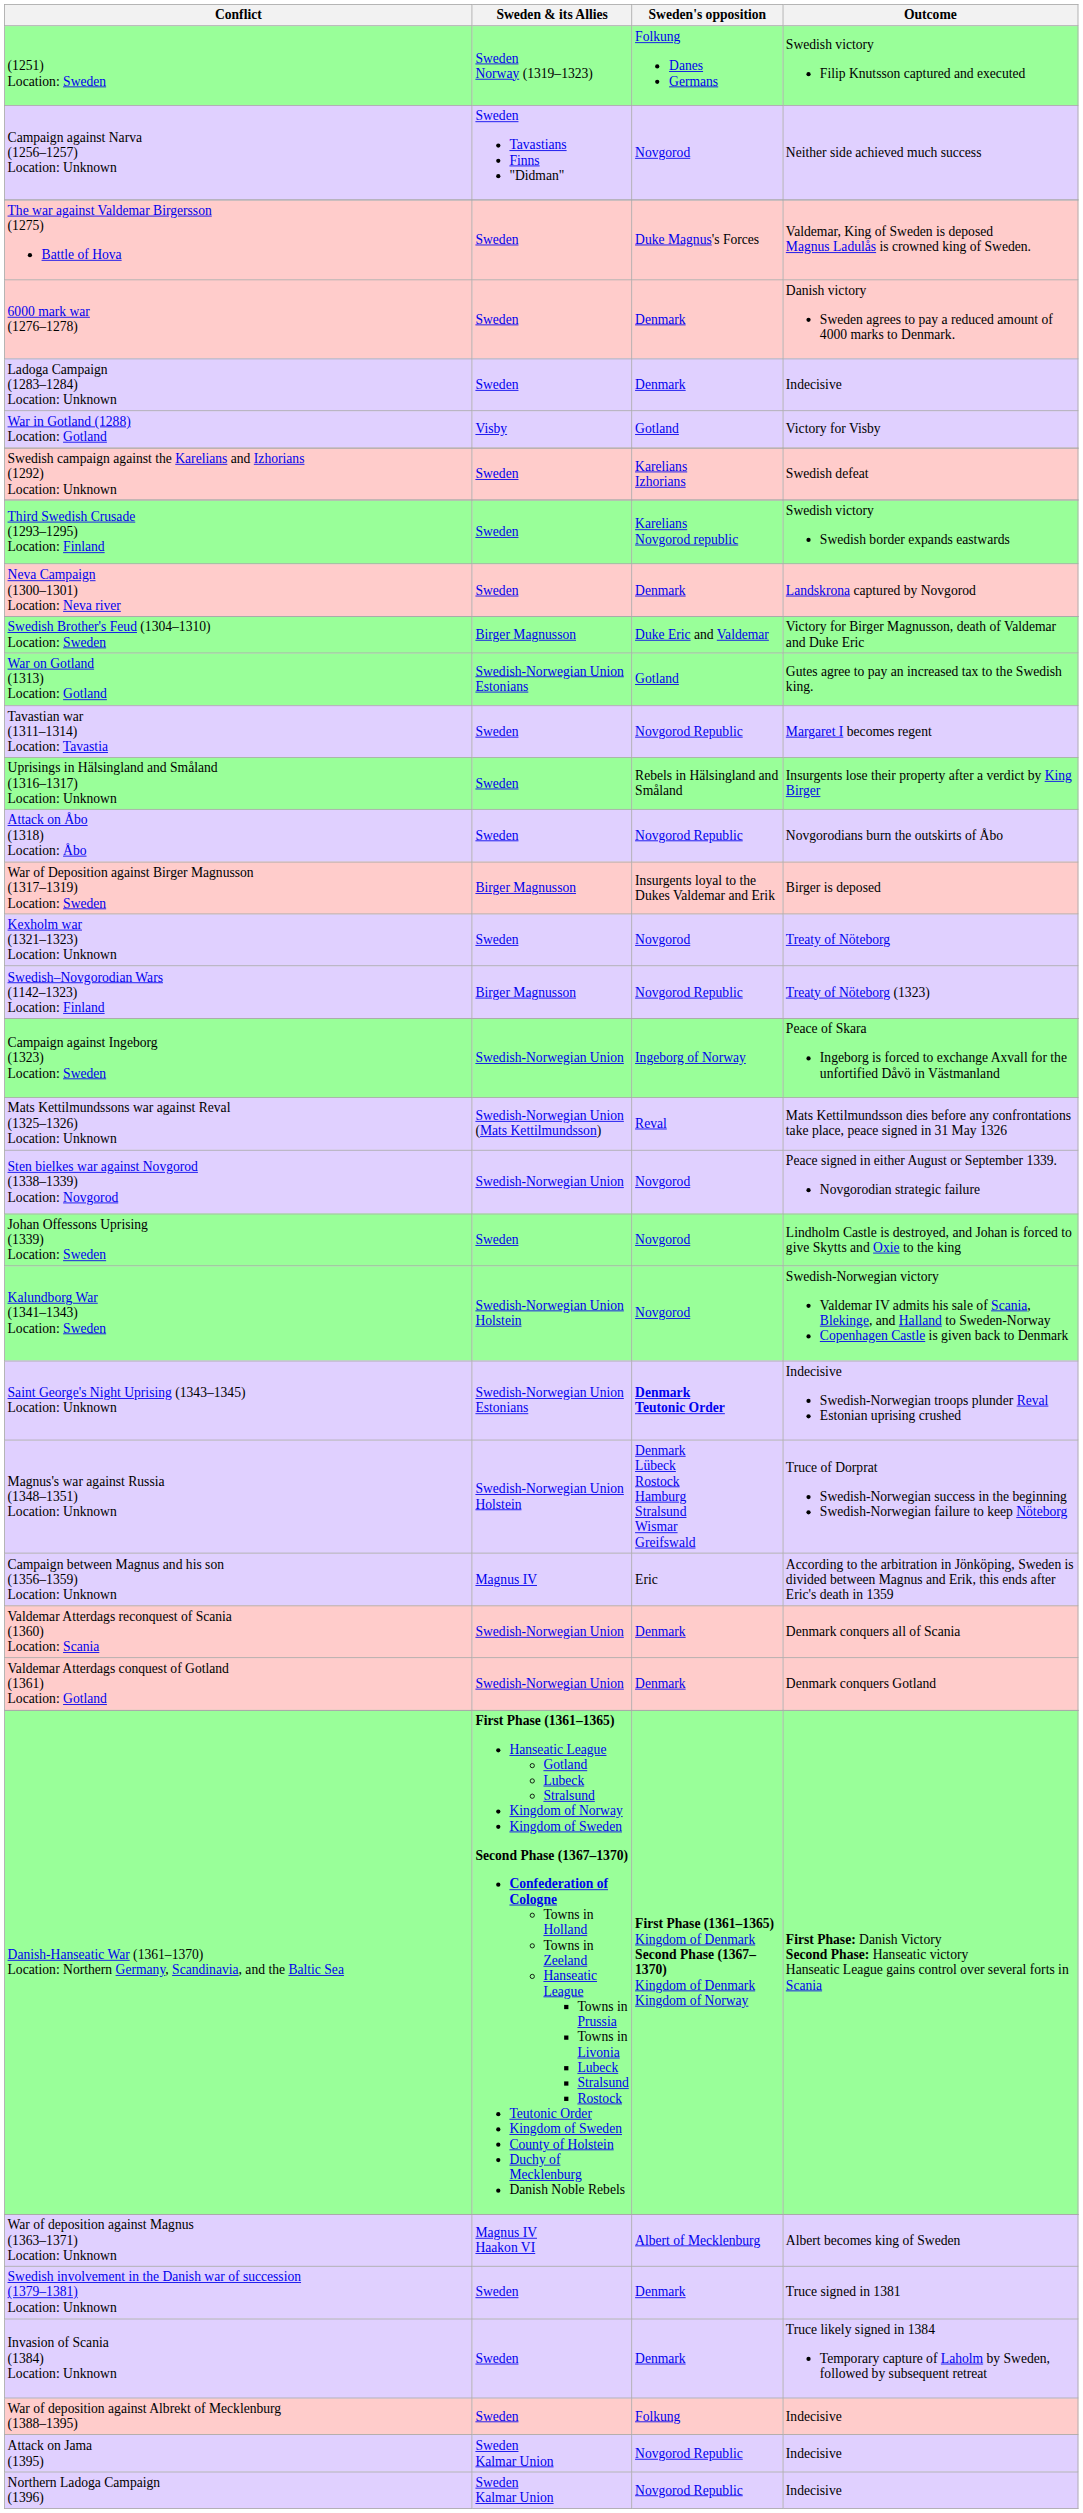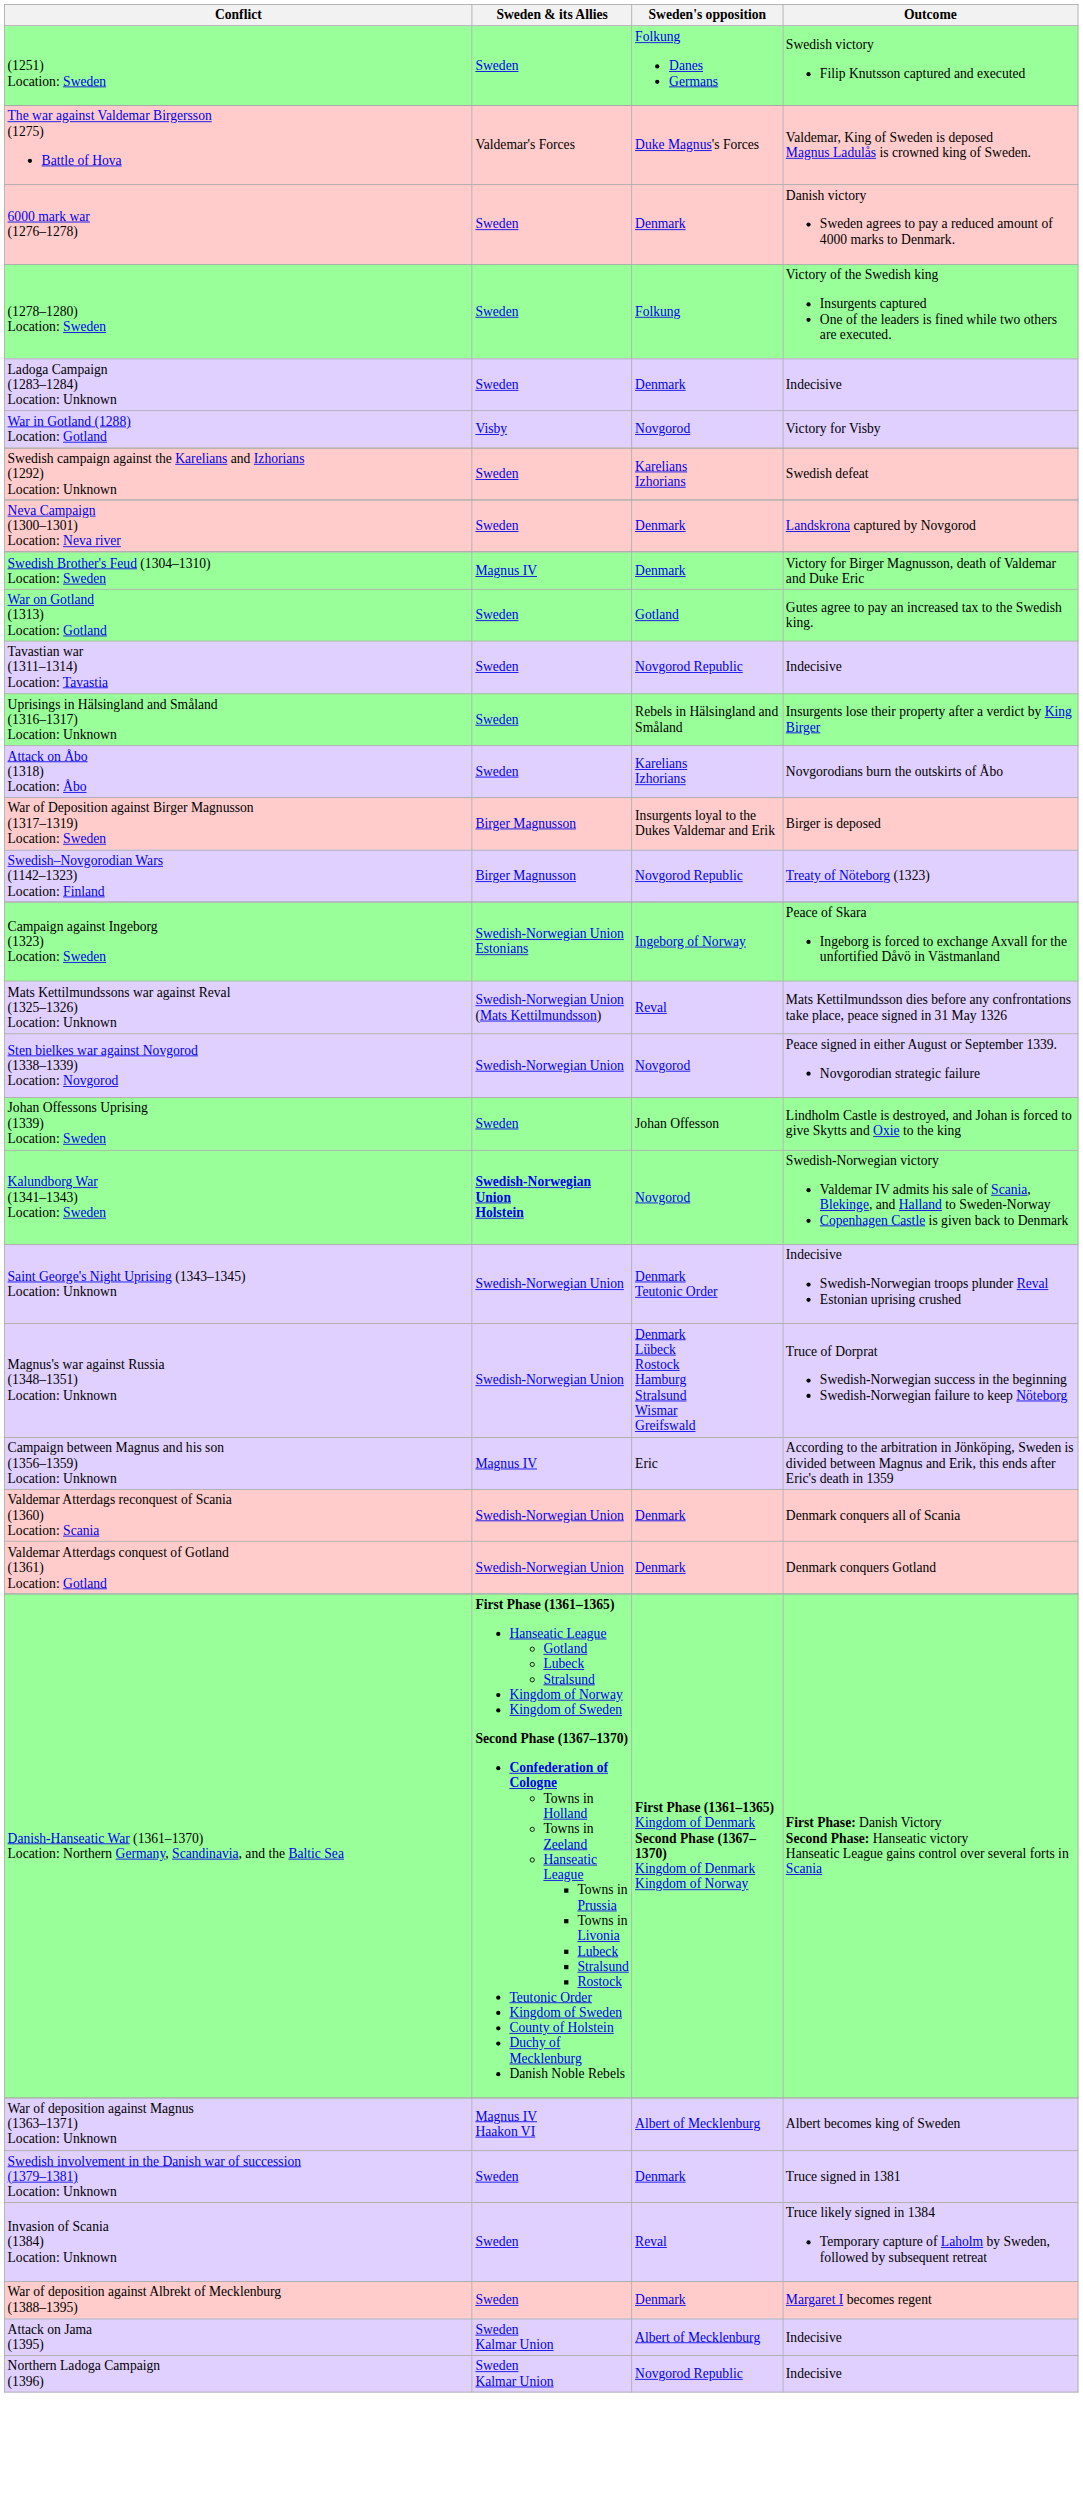(534, 65) Sweden Norway (1319–1323) -> (497, 65) Sweden
- row: (75, 152)
(497, 239) Sweden -> (525, 145) Valdemar's Forces
+ row: (57, 319)
(657, 429) Gotland -> (663, 429) Novgorod
- row: (71, 532)
(526, 634) Birger Magnusson -> (506, 570) Magnus IV
(702, 634) Duke Eric and Valdemar -> (660, 570) Denmark
(550, 679) Swedish-Norwegian Union Estonians -> (497, 615) Sweden
(859, 731) Margaret I becomes regent -> (814, 667) Indecisive
(689, 835) Novgorod Republic -> (661, 771) Karelians Izhorians
- row: (62, 940)
(550, 1058) Swedish-Norwegian Union -> (550, 941) Swedish-Norwegian Union Estonians
(663, 1240) Novgorod -> (677, 1123) Johan Offesson
(550, 1313) normal -> (533, 1197) bold
(550, 1400) Swedish-Norwegian Union Estonians -> (550, 1284) Swedish-Norwegian Union
(680, 1400) bold -> (676, 1284) normal
(550, 1496) Swedish-Norwegian Union Holstein -> (550, 1380) Swedish-Norwegian Union
(660, 2358) Denmark -> (651, 2242) Reval
(658, 2416) Folkung -> (660, 2300) Denmark
(814, 2416) Indecisive -> (859, 2300) Margaret I becomes regent
(689, 2453) Novgorod Republic -> (698, 2337) Albert of Mecklenburg
